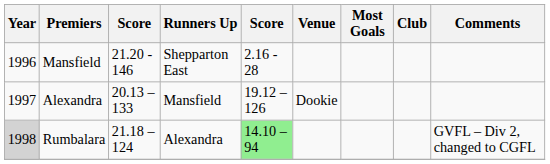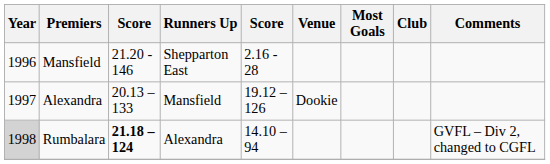(133, 139) normal -> (133, 139) bold
(266, 139) lightgreen background -> (266, 139) no background
